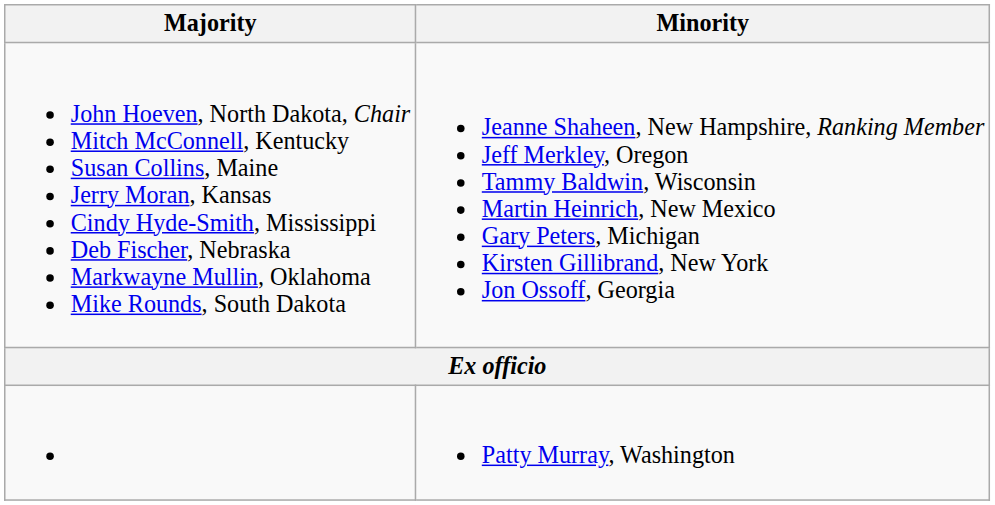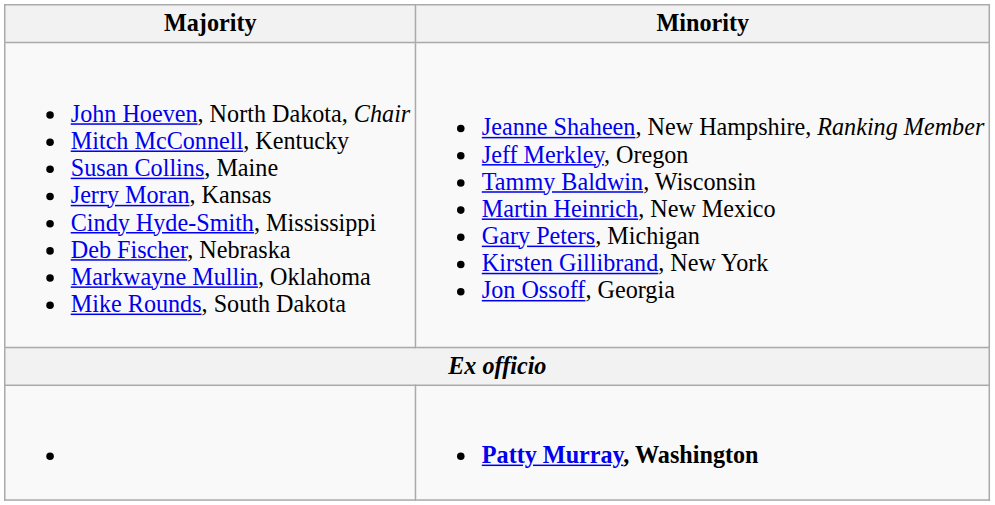(703, 456) normal -> (703, 456) bold
